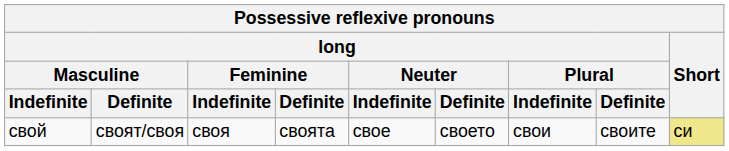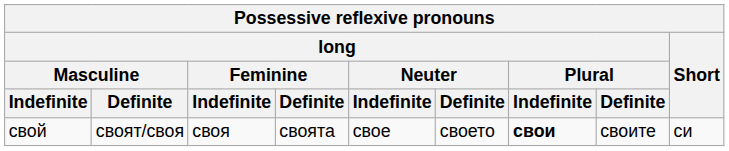(532, 131) normal -> (534, 131) bold
(683, 131) khaki background -> (683, 131) no background
